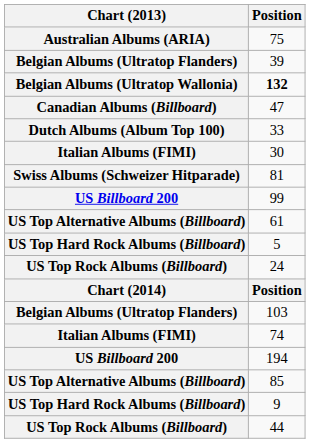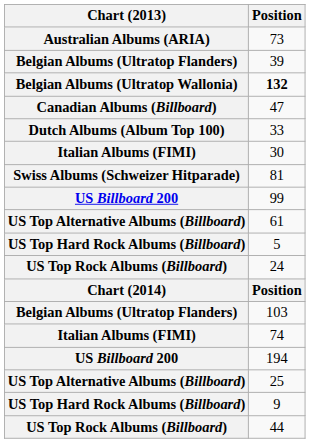(277, 38) 75 -> (277, 38) 73
(277, 381) 85 -> (277, 381) 25
